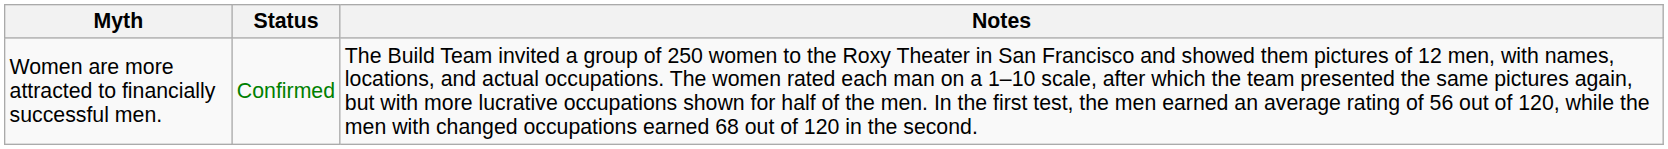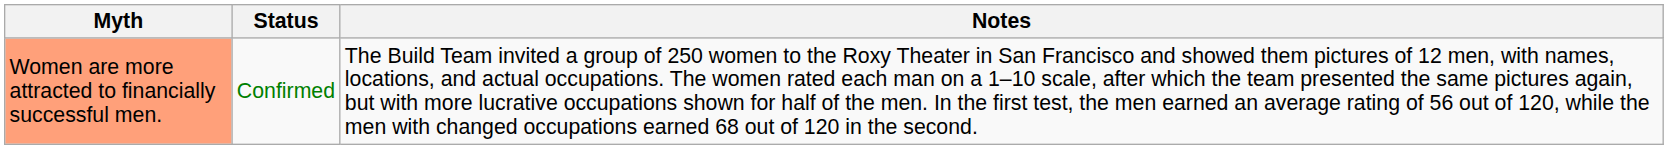(112, 91) no background -> (112, 91) lightsalmon background
